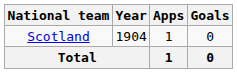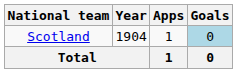(210, 36) no background -> (210, 36) lightblue background
